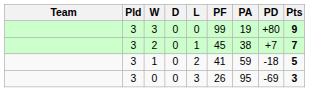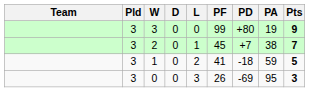columns swapped: (245, 12) <-> (271, 12)
